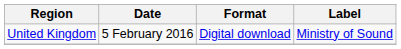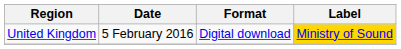(345, 34) no background -> (345, 34) gold background
